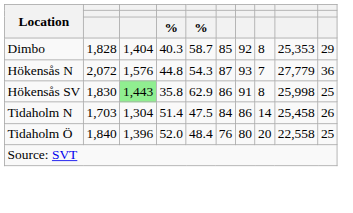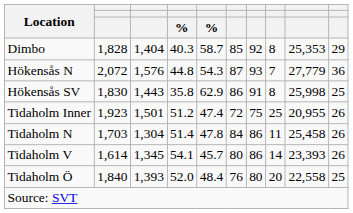(138, 91) lightgreen background -> (149, 91) no background
+ row: (49, 112)
(201, 112) 47.5 -> (212, 134) 47.8
(265, 112) 14 -> (275, 134) 11
+ row: (40, 155)
(138, 134) 1,396 -> (149, 176) 1,393
